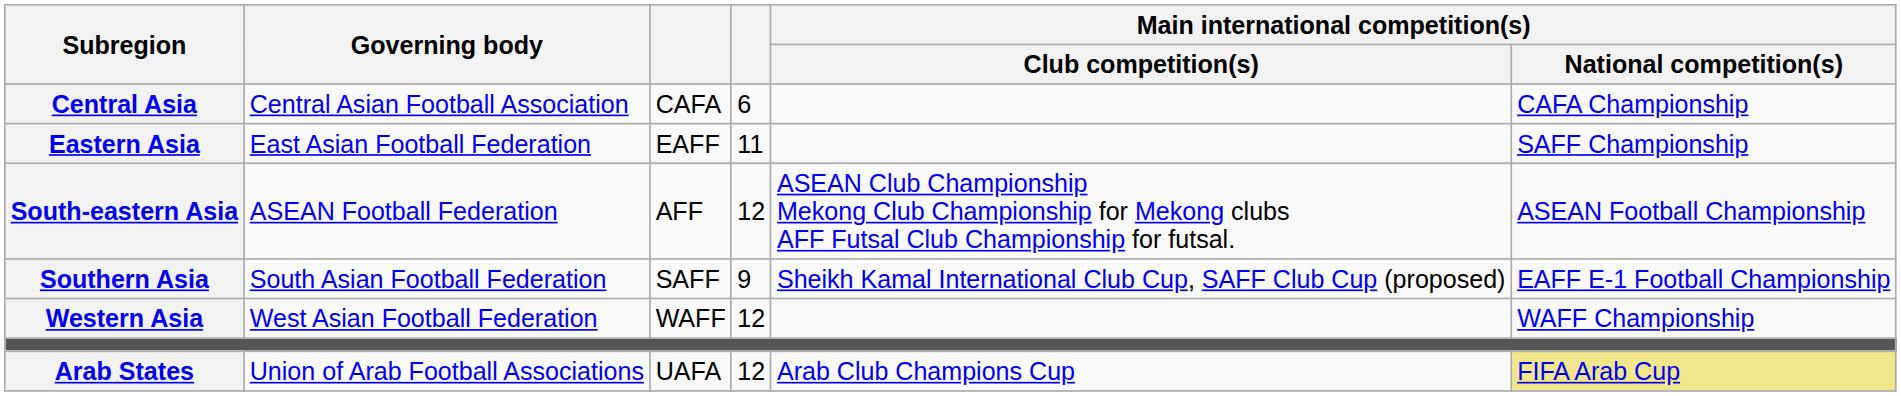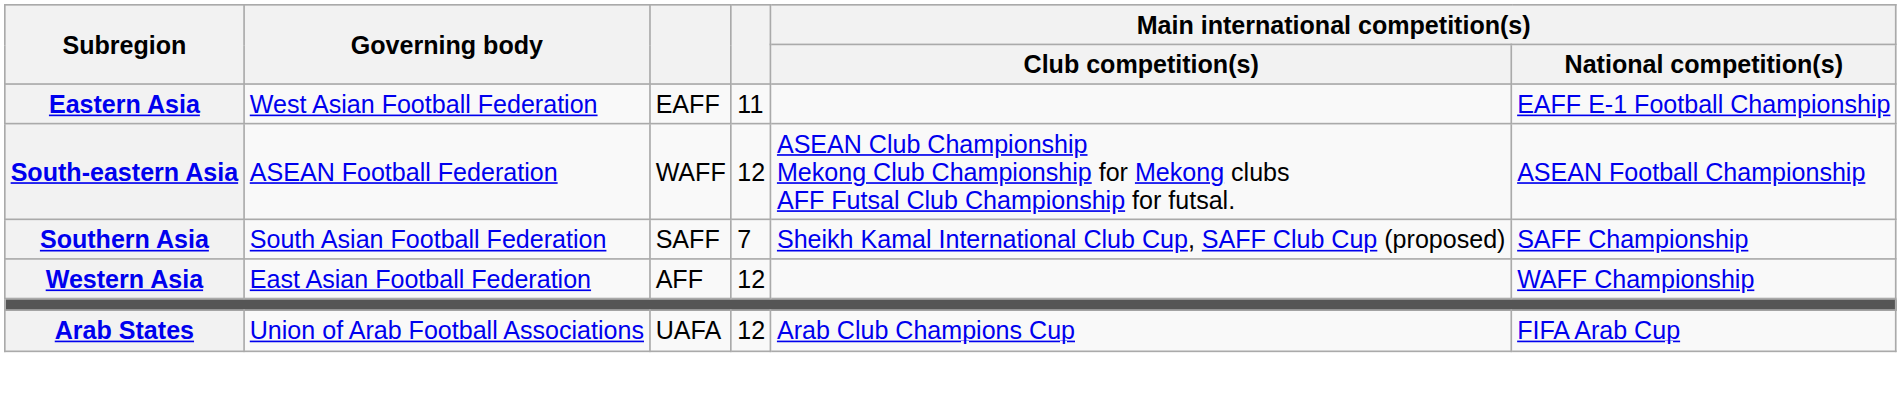- row: (124, 104)
(420, 144) East Asian Football Federation -> (424, 104) West Asian Football Federation
(1633, 144) SAFF Championship -> (1704, 104) EAFF E-1 Football Championship
(679, 212) AFF -> (691, 172) WAFF
(744, 279) 9 -> (744, 240) 7
(1704, 279) EAFF E-1 Football Championship -> (1633, 240) SAFF Championship
(424, 319) West Asian Football Federation -> (420, 279) East Asian Football Federation
(691, 319) WAFF -> (679, 279) AFF
(1599, 371) khaki background -> (1599, 331) no background
